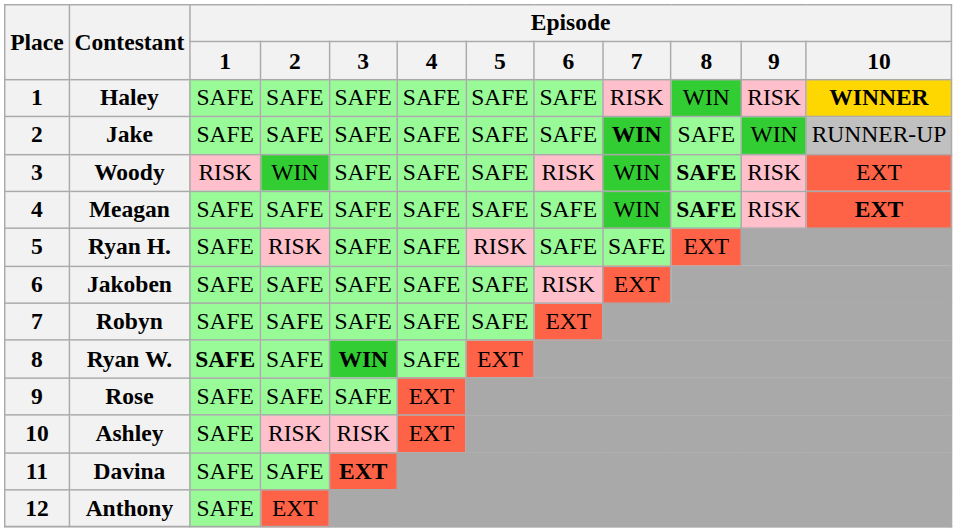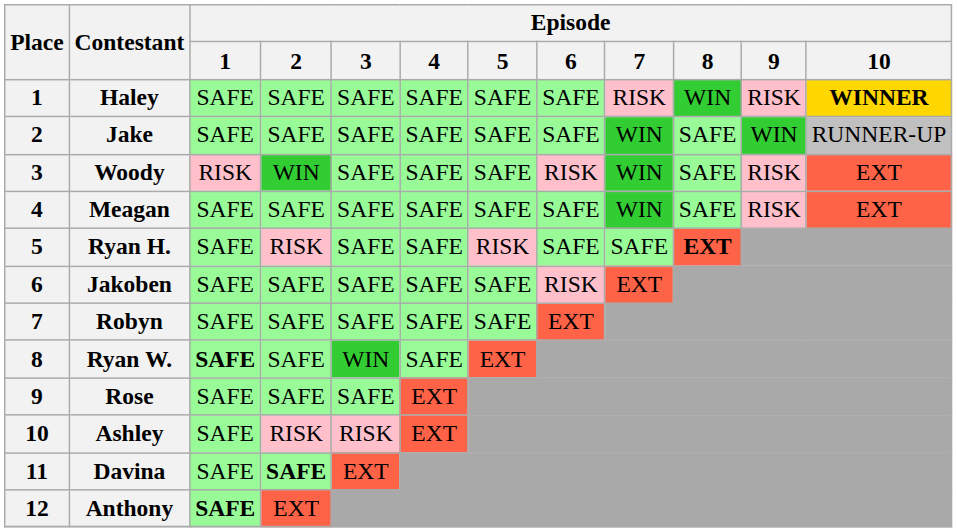(637, 135) bold -> (639, 135) normal
(706, 172) bold -> (708, 172) normal
(706, 209) bold -> (708, 209) normal
(879, 209) bold -> (879, 209) normal
(706, 246) normal -> (708, 246) bold
(363, 358) bold -> (366, 358) normal
(295, 470) normal -> (296, 470) bold
(363, 470) bold -> (366, 470) normal
(225, 508) normal -> (225, 508) bold
